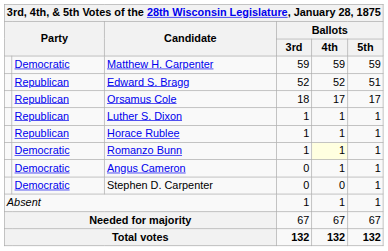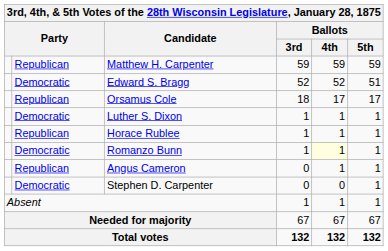(42, 64) Democratic -> (42, 64) Republican
(42, 82) Republican -> (42, 82) Democratic
(42, 116) Republican -> (42, 116) Democratic
(42, 168) Democratic -> (42, 168) Republican
